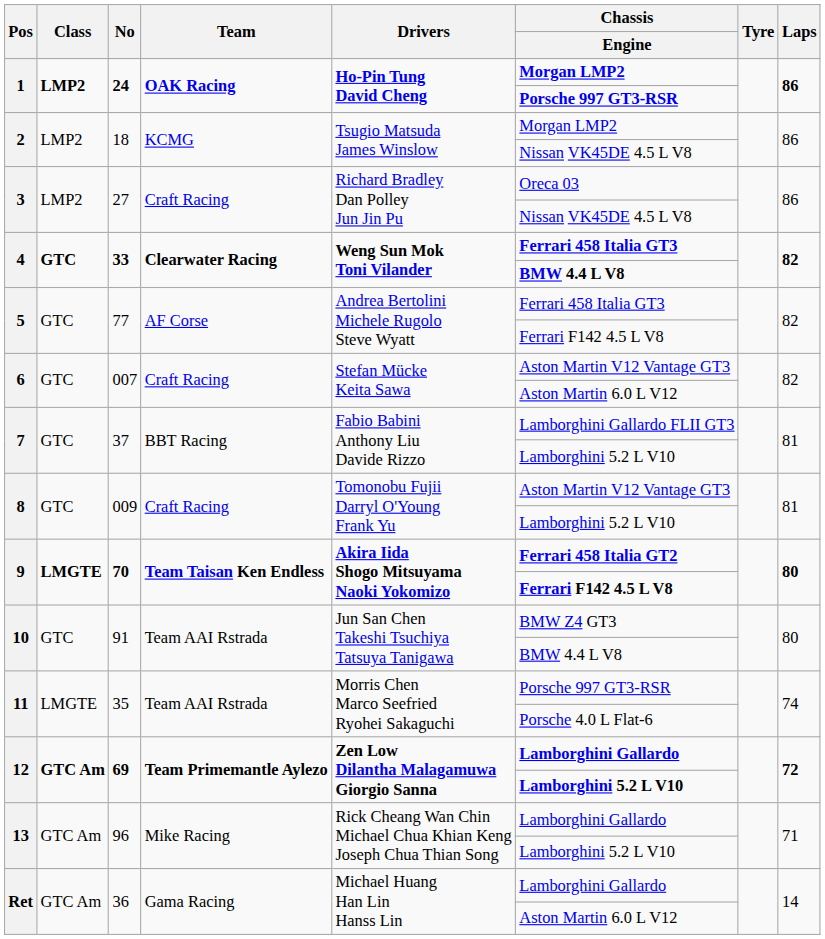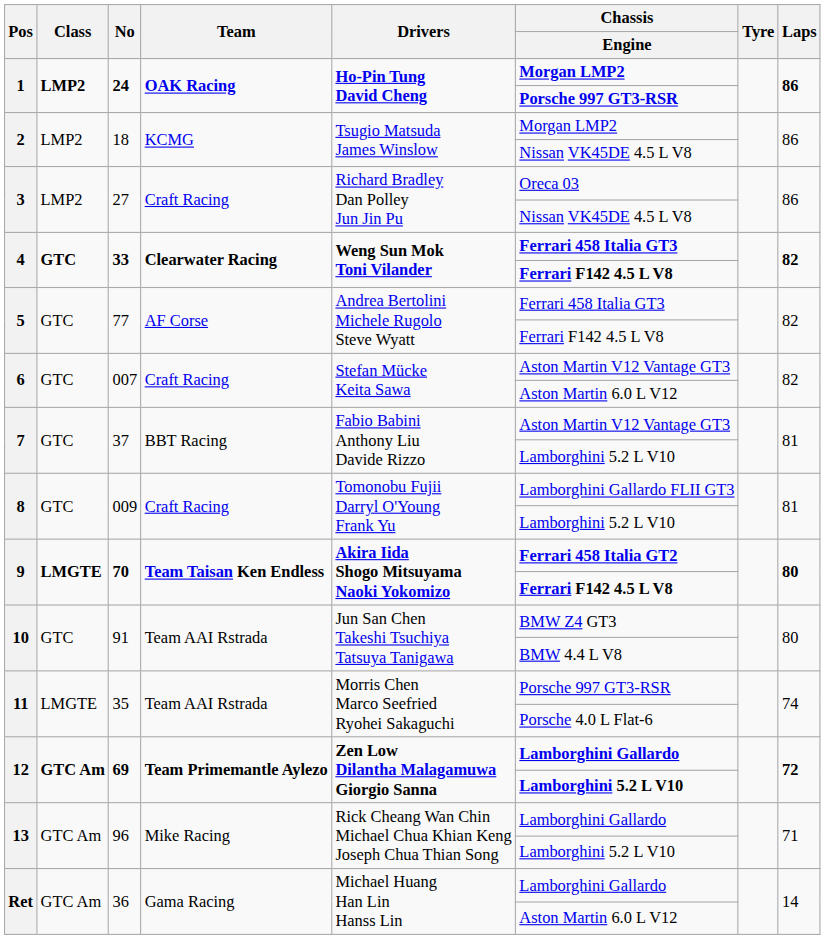(572, 273) BMW 4.4 L V8 -> (596, 273) Ferrari F142 4.5 L V8
(627, 423) Lamborghini Gallardo FLII GT3 -> (625, 423) Aston Martin V12 Vantage GT3
(625, 489) Aston Martin V12 Vantage GT3 -> (627, 489) Lamborghini Gallardo FLII GT3
